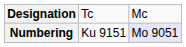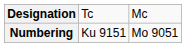(155, 33) lavender background -> (155, 33) no background
